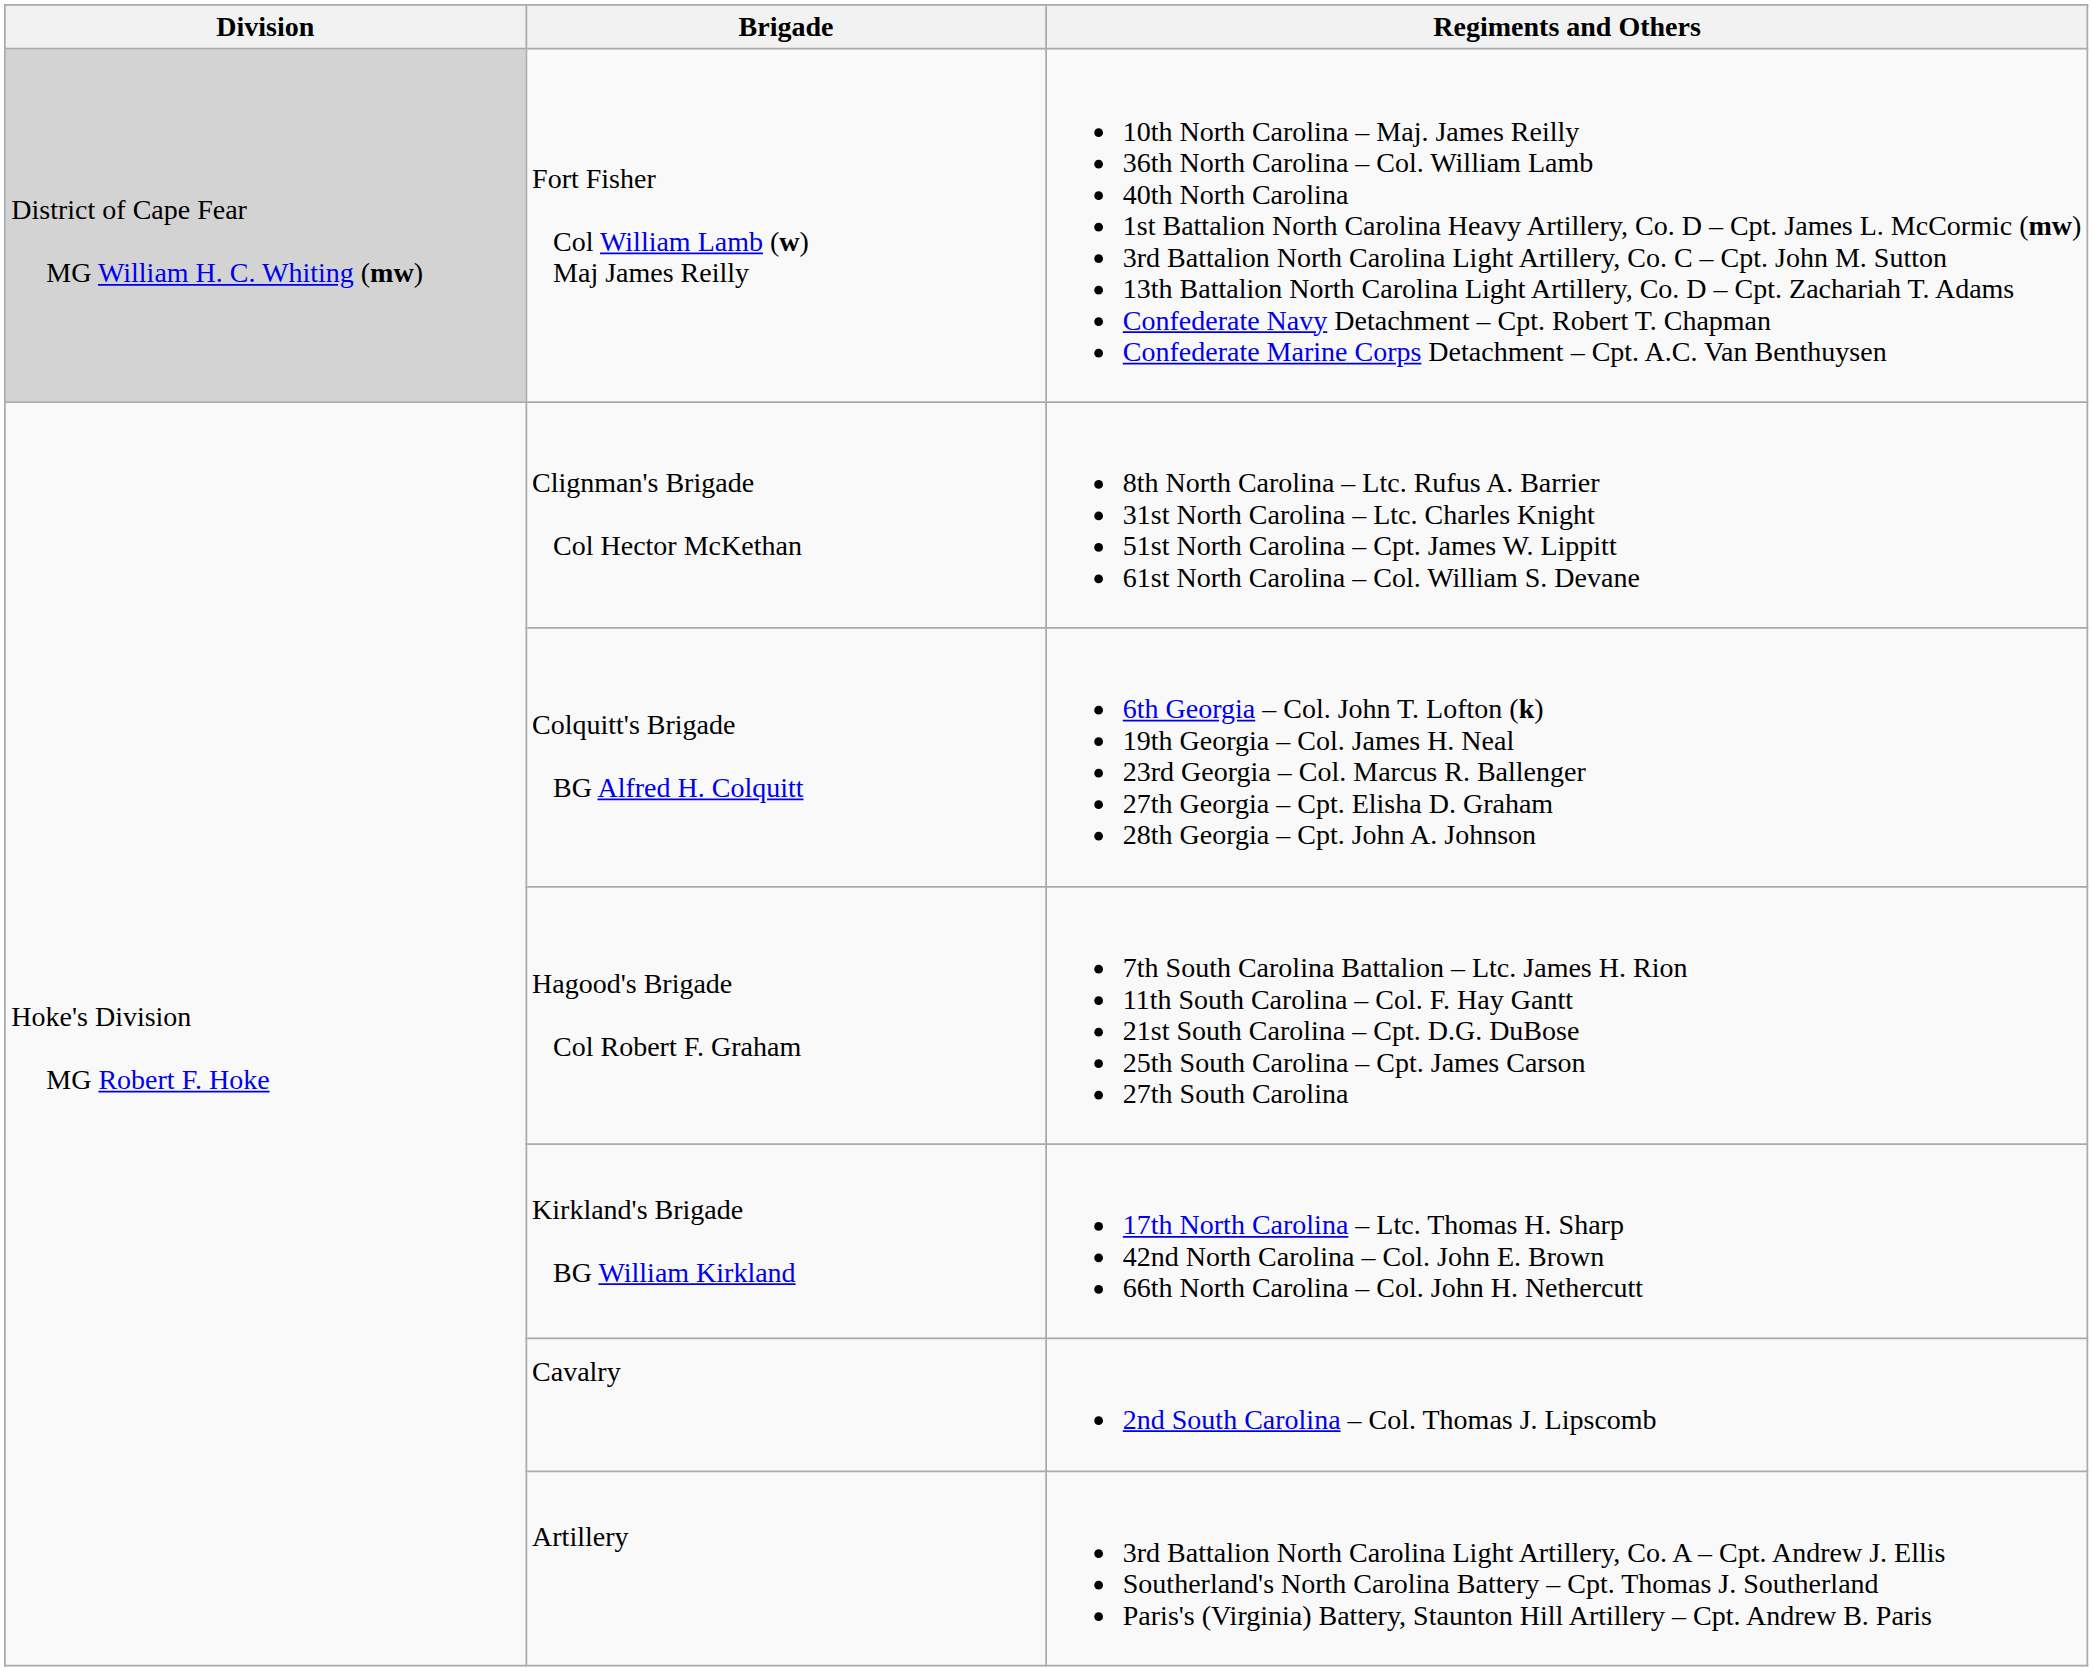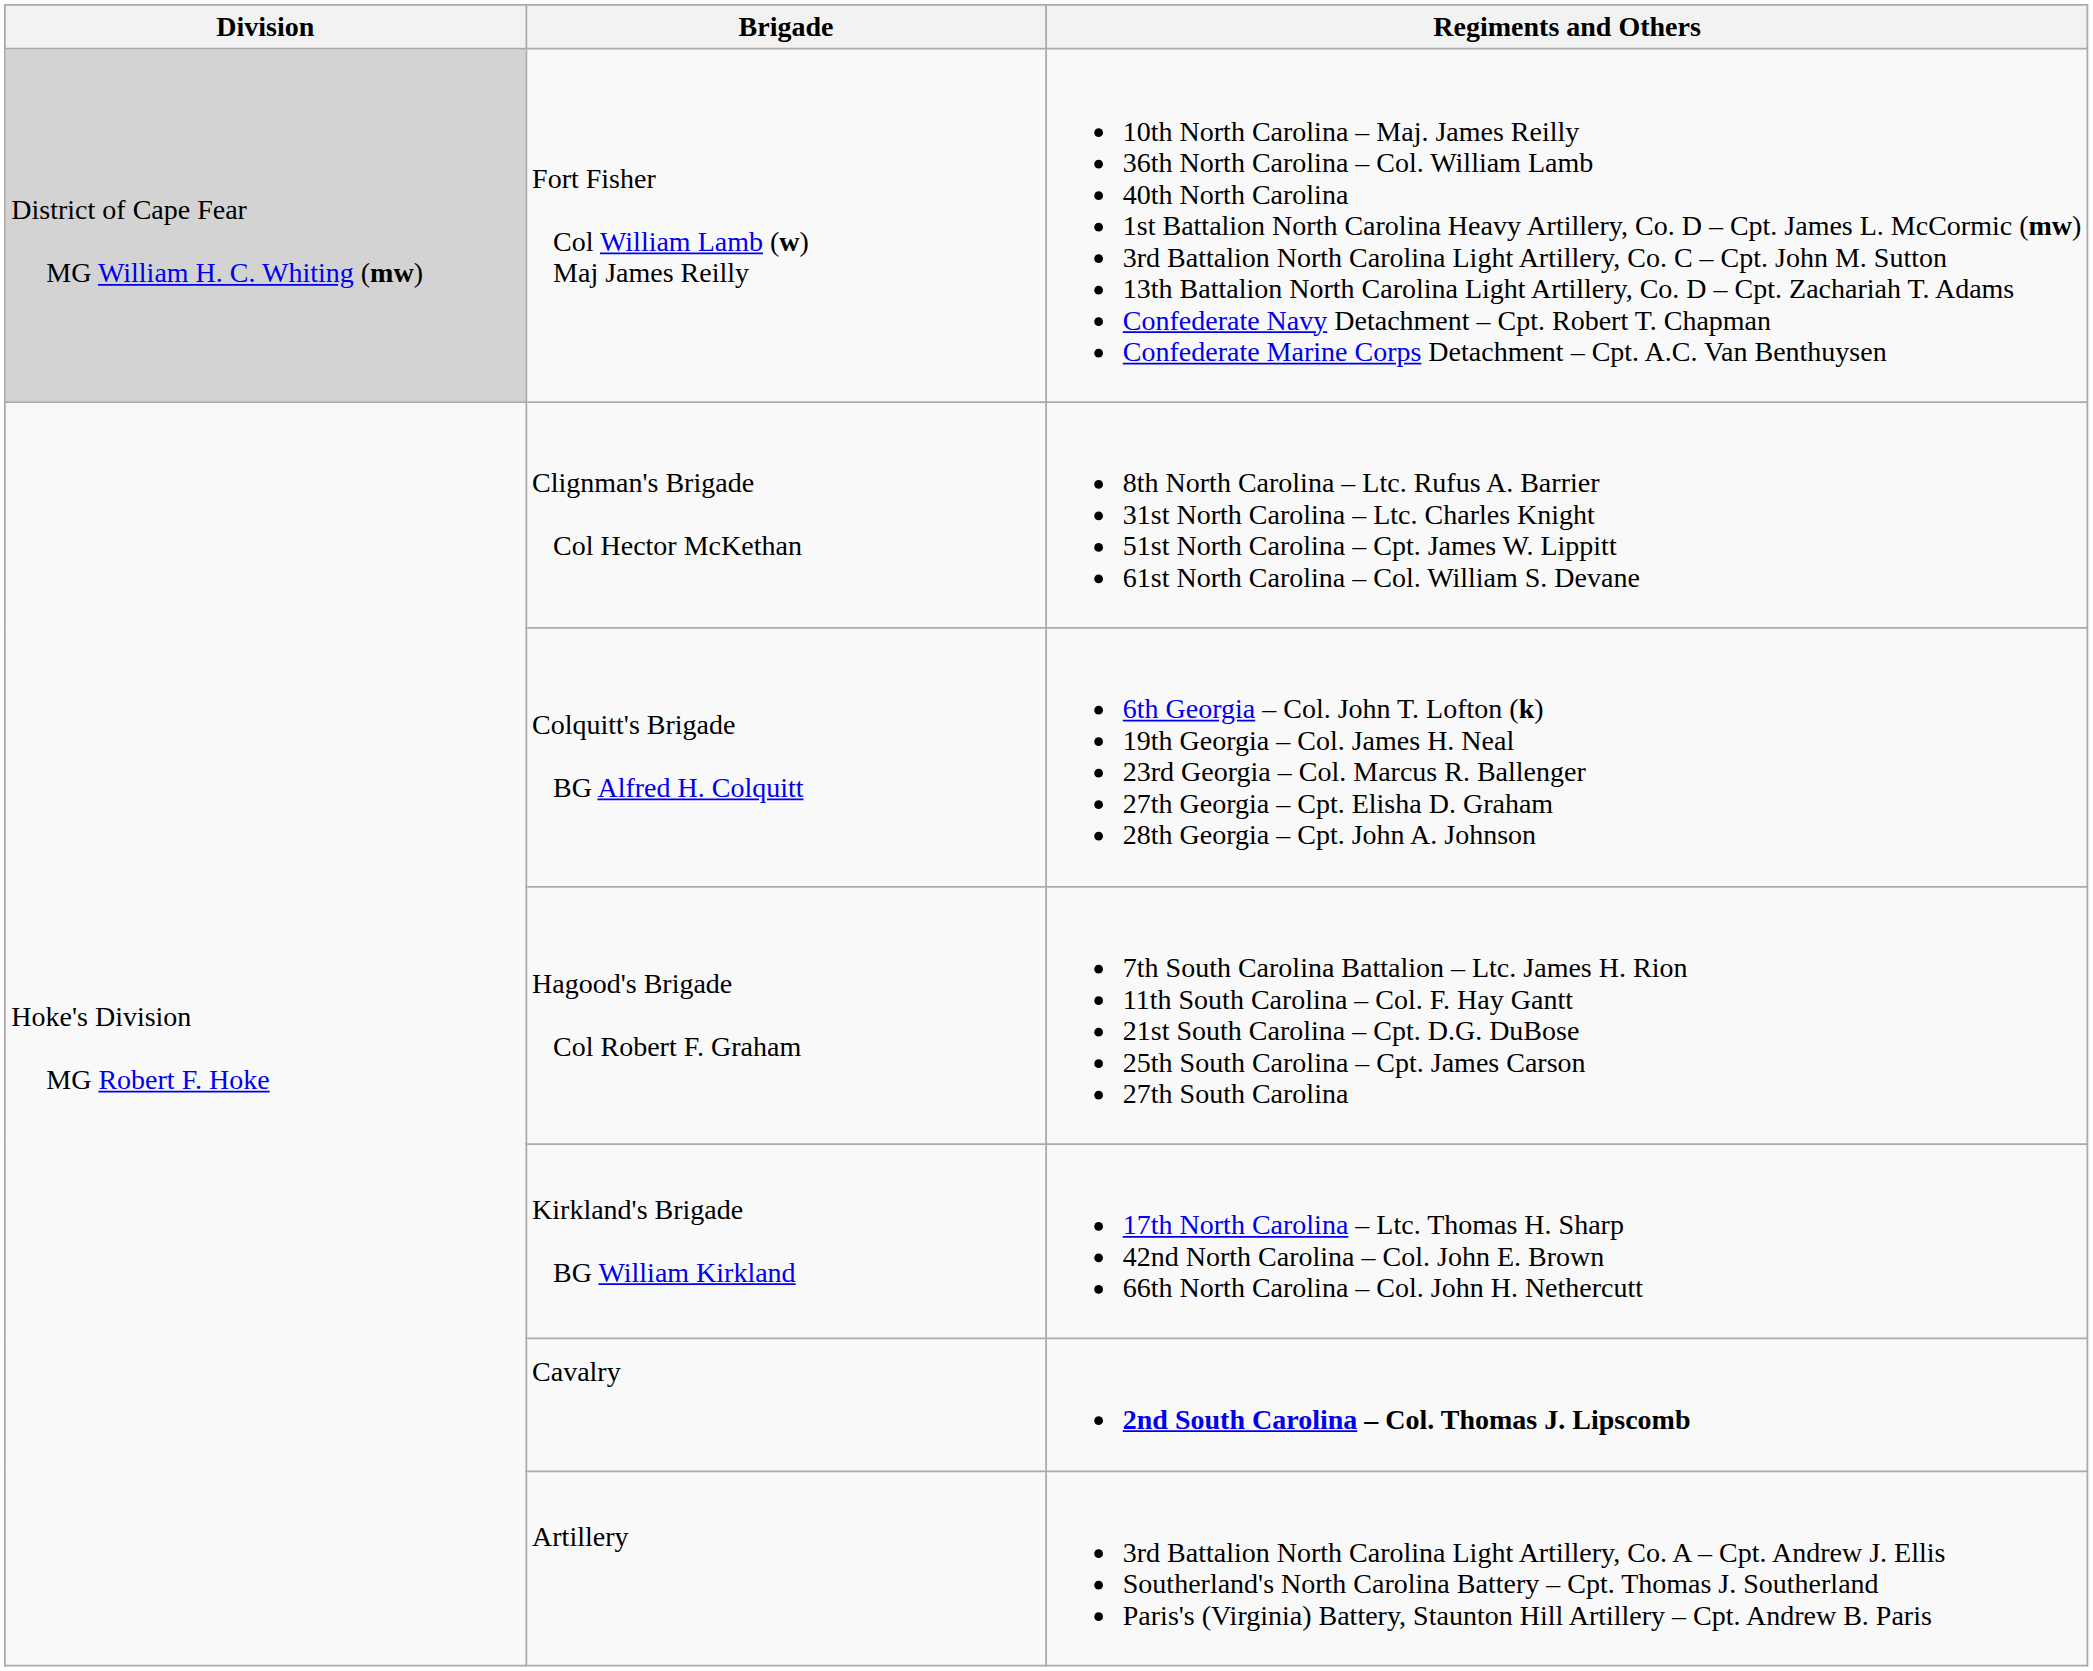(1567, 1421) normal -> (1567, 1421) bold
